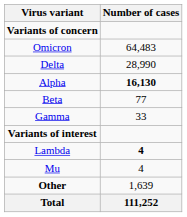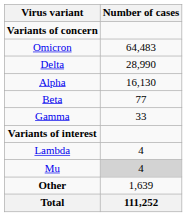(141, 82) bold -> (141, 82) normal
(141, 151) bold -> (141, 151) normal
(141, 168) no background -> (141, 168) lightgrey background
